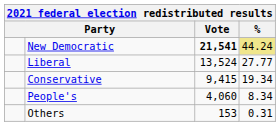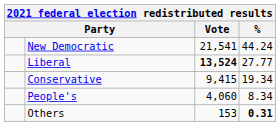(218, 46) bold -> (218, 46) normal
(257, 46) khaki background -> (257, 46) no background
(218, 63) normal -> (218, 63) bold
(260, 113) normal -> (260, 113) bold
